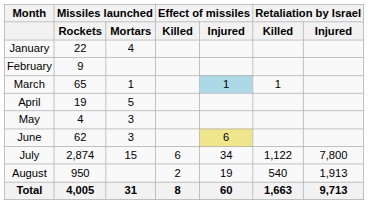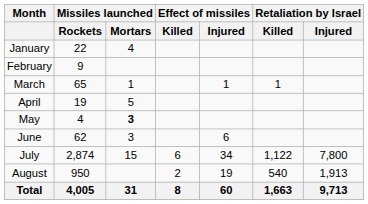(226, 84) lightblue background -> (226, 84) no background
(131, 119) normal -> (131, 119) bold
(226, 137) khaki background -> (226, 137) no background
